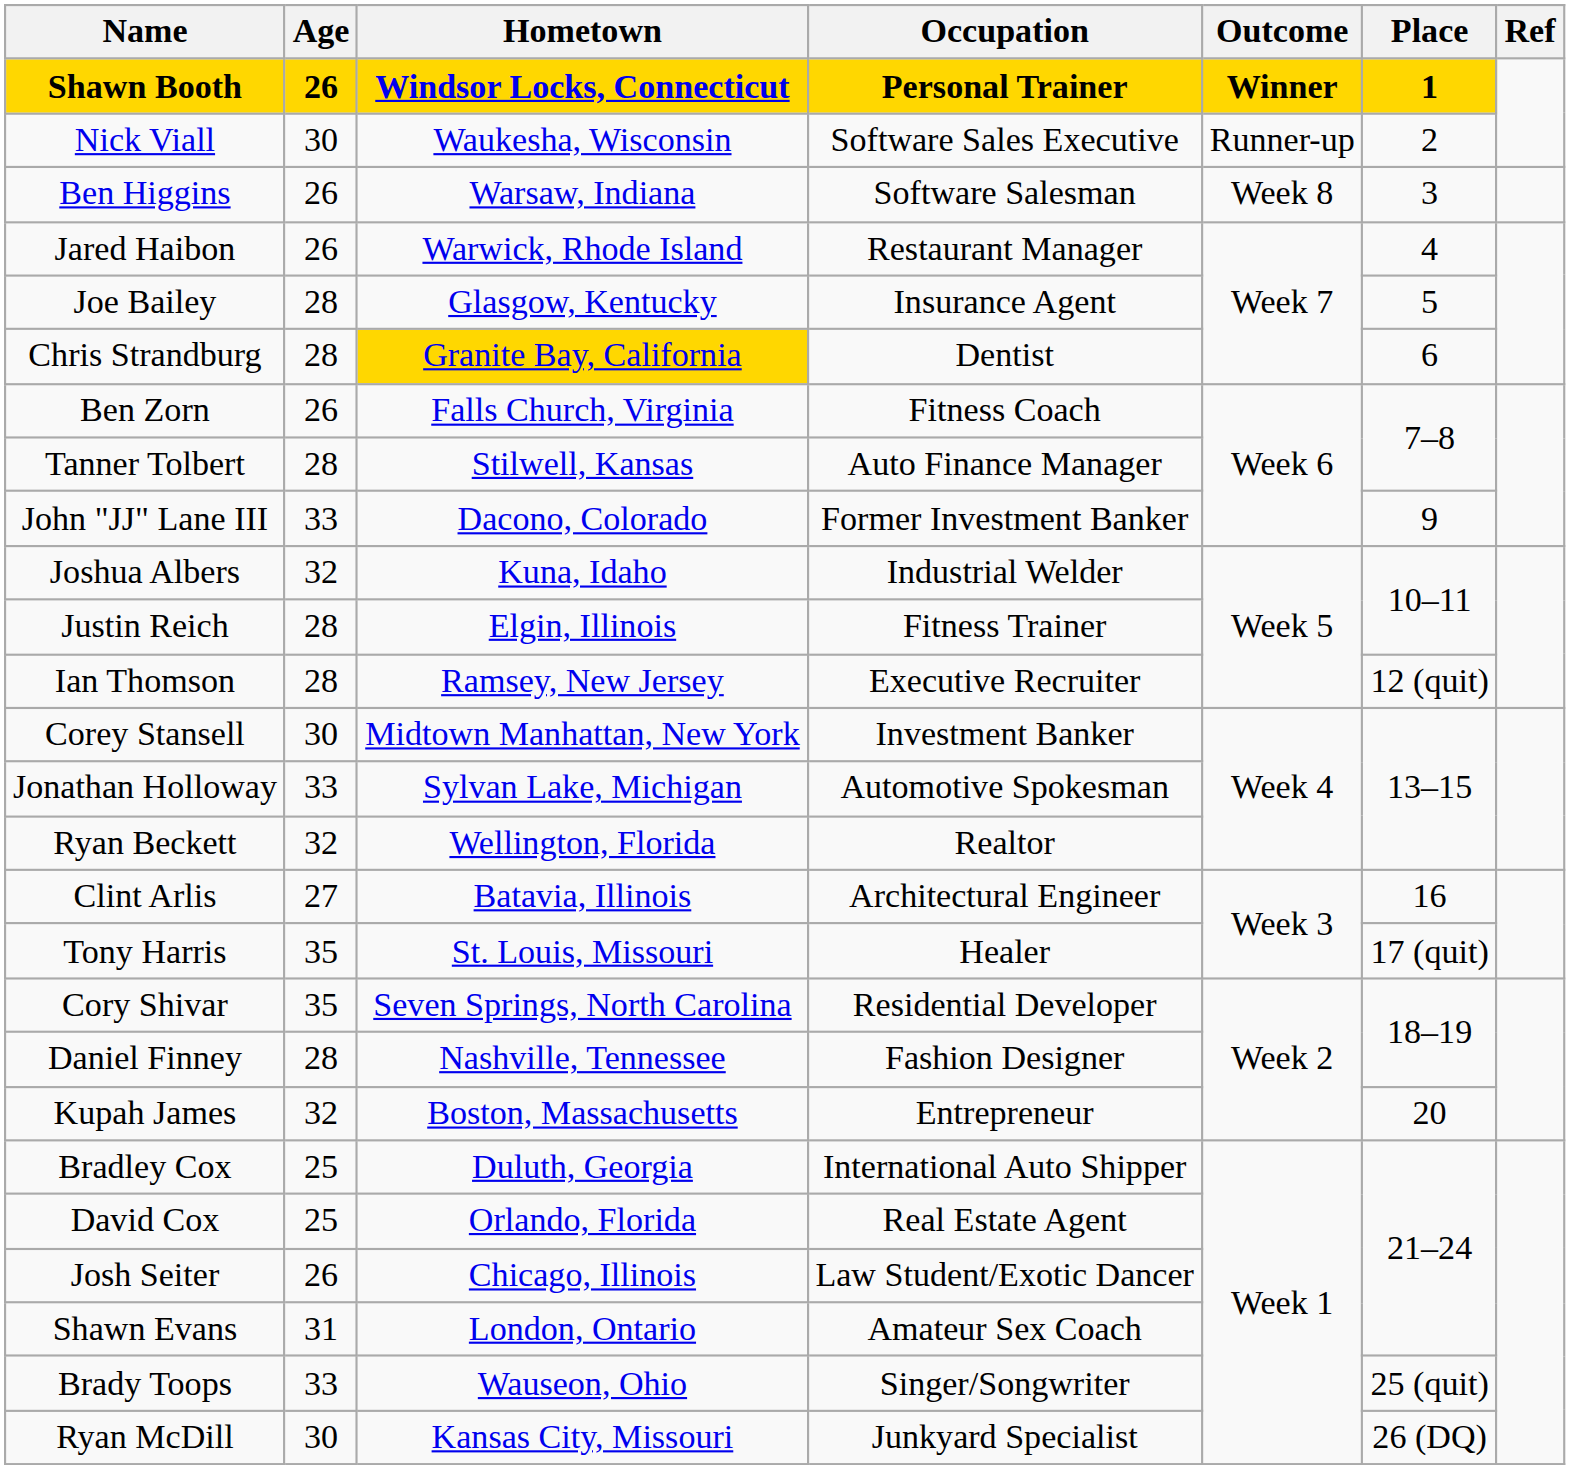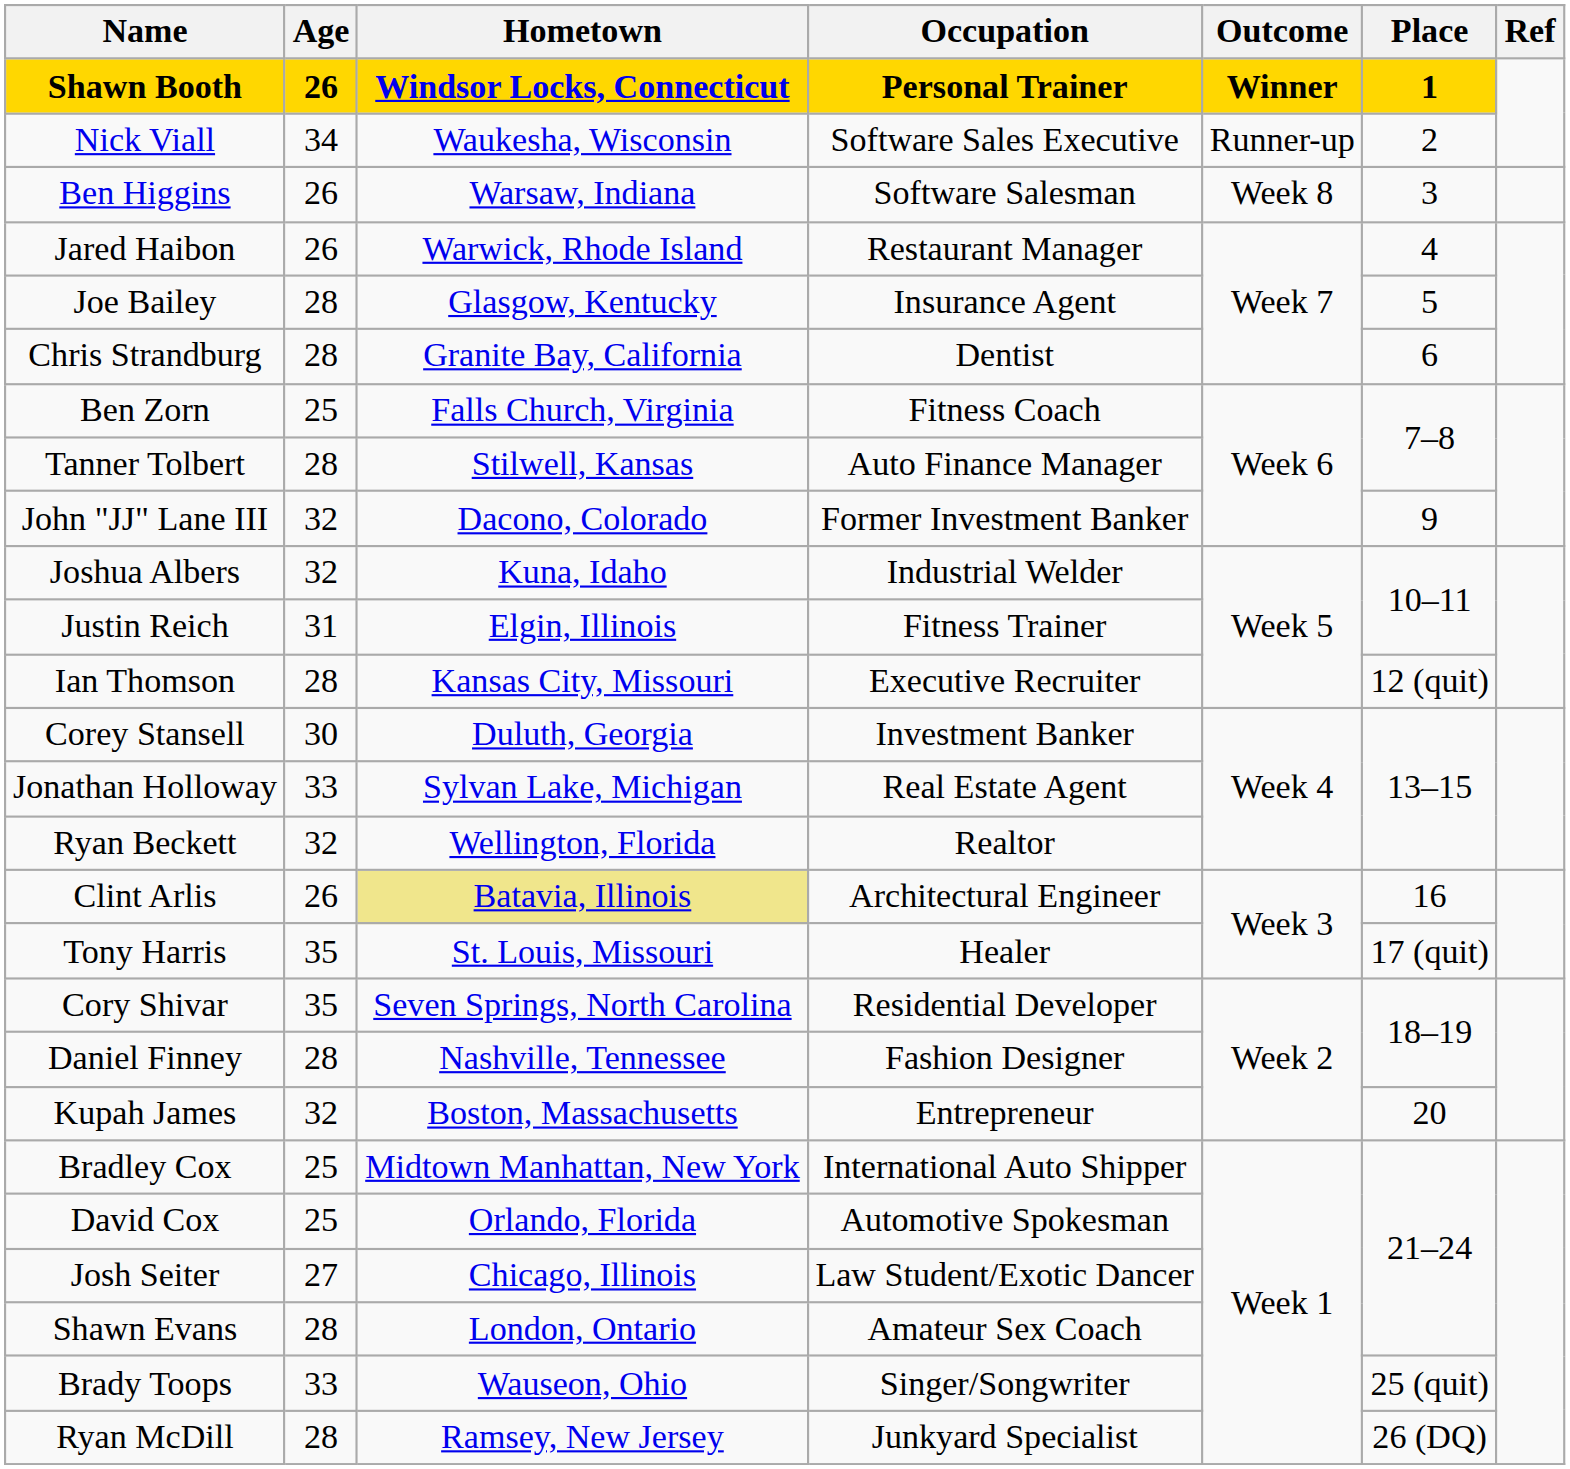(321, 139) 30 -> (321, 139) 34
(582, 355) gold background -> (582, 355) no background
(321, 409) 26 -> (321, 409) 25
(321, 517) 33 -> (321, 517) 32
(321, 626) 28 -> (321, 626) 31
(582, 680) Ramsey, New Jersey -> (582, 680) Kansas City, Missouri
(582, 734) Midtown Manhattan, New York -> (582, 734) Duluth, Georgia
(1005, 788) Automotive Spokesman -> (1005, 788) Real Estate Agent
(321, 896) 27 -> (321, 896) 26
(582, 896) no background -> (582, 896) khaki background
(582, 1166) Duluth, Georgia -> (582, 1166) Midtown Manhattan, New York
(1005, 1220) Real Estate Agent -> (1005, 1220) Automotive Spokesman
(321, 1274) 26 -> (321, 1274) 27
(321, 1328) 31 -> (321, 1328) 28
(321, 1436) 30 -> (321, 1436) 28
(582, 1436) Kansas City, Missouri -> (582, 1436) Ramsey, New Jersey
